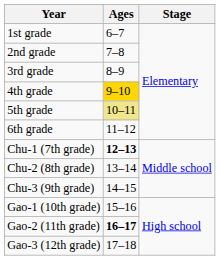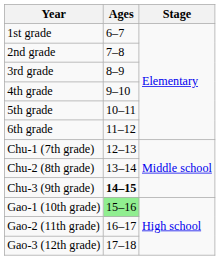(118, 91) gold background -> (118, 91) no background
(121, 110) khaki background -> (121, 110) no background
(121, 149) bold -> (121, 149) normal
(121, 187) normal -> (121, 187) bold
(121, 206) no background -> (121, 206) lightgreen background
(121, 226) bold -> (121, 226) normal
